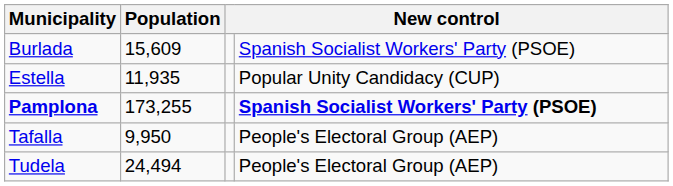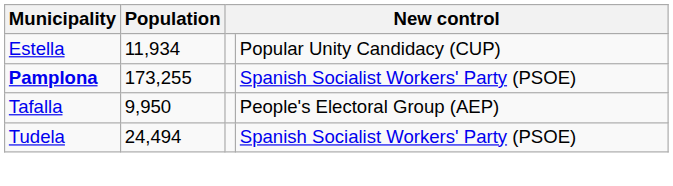- row: (41, 48)
(152, 78) 11,935 -> (152, 48) 11,934
(418, 107) bold -> (408, 78) normal
(369, 166) People's Electoral Group (AEP) -> (408, 136) Spanish Socialist Workers' Party (PSOE)
